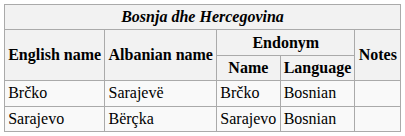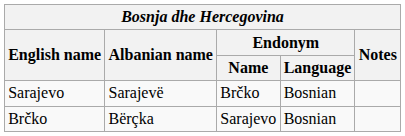(28, 93) Brčko -> (36, 93) Sarajevo
(36, 118) Sarajevo -> (28, 118) Brčko
